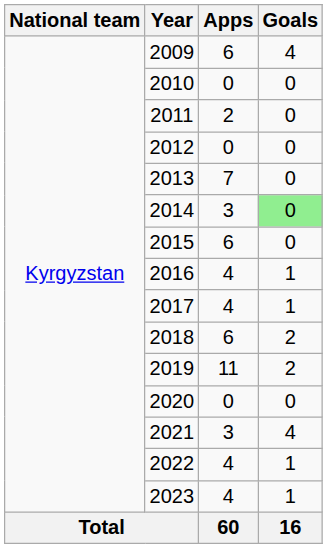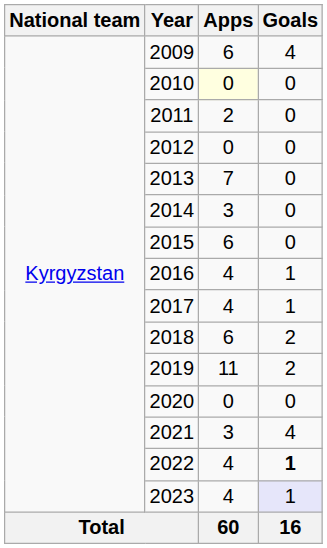(228, 83) no background -> (228, 83) lightyellow background
(290, 210) lightgreen background -> (290, 210) no background
(290, 464) normal -> (290, 464) bold
(290, 496) no background -> (290, 496) lavender background
